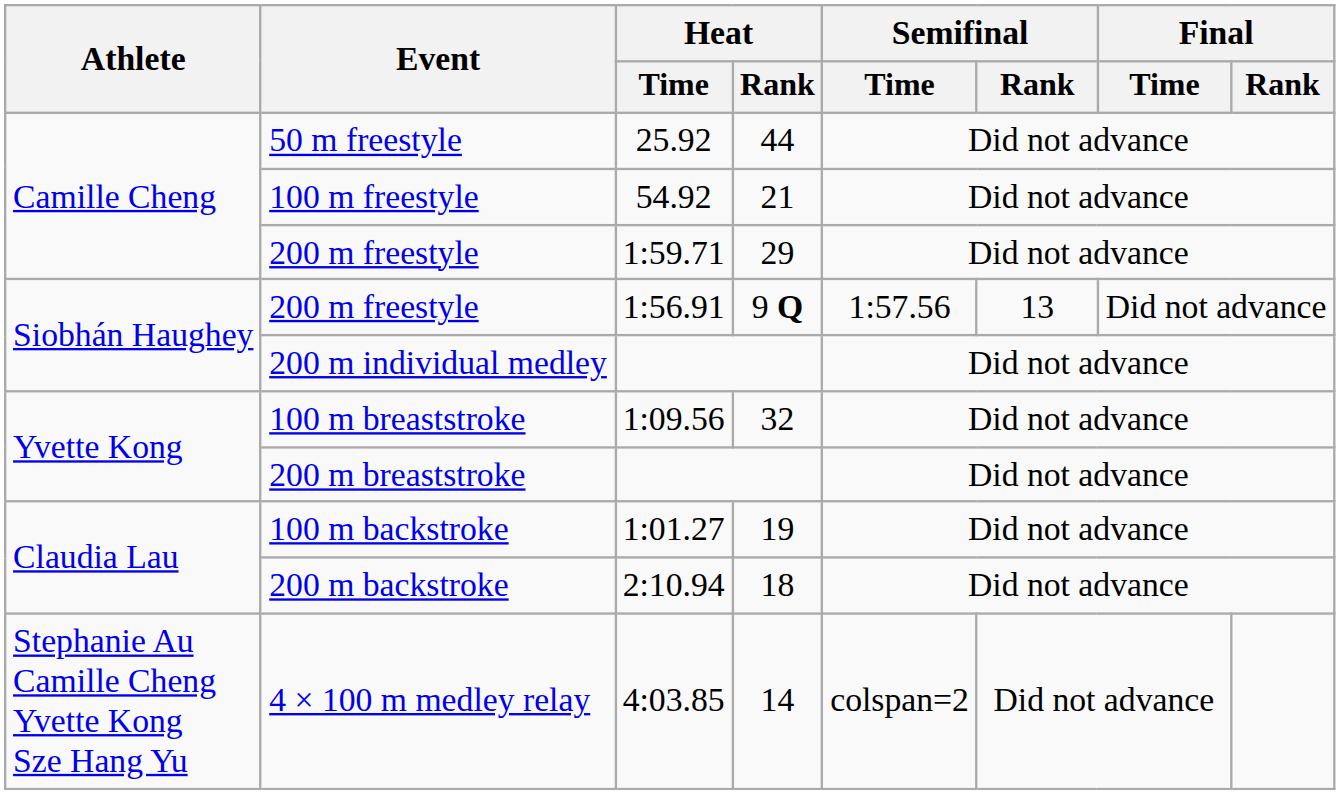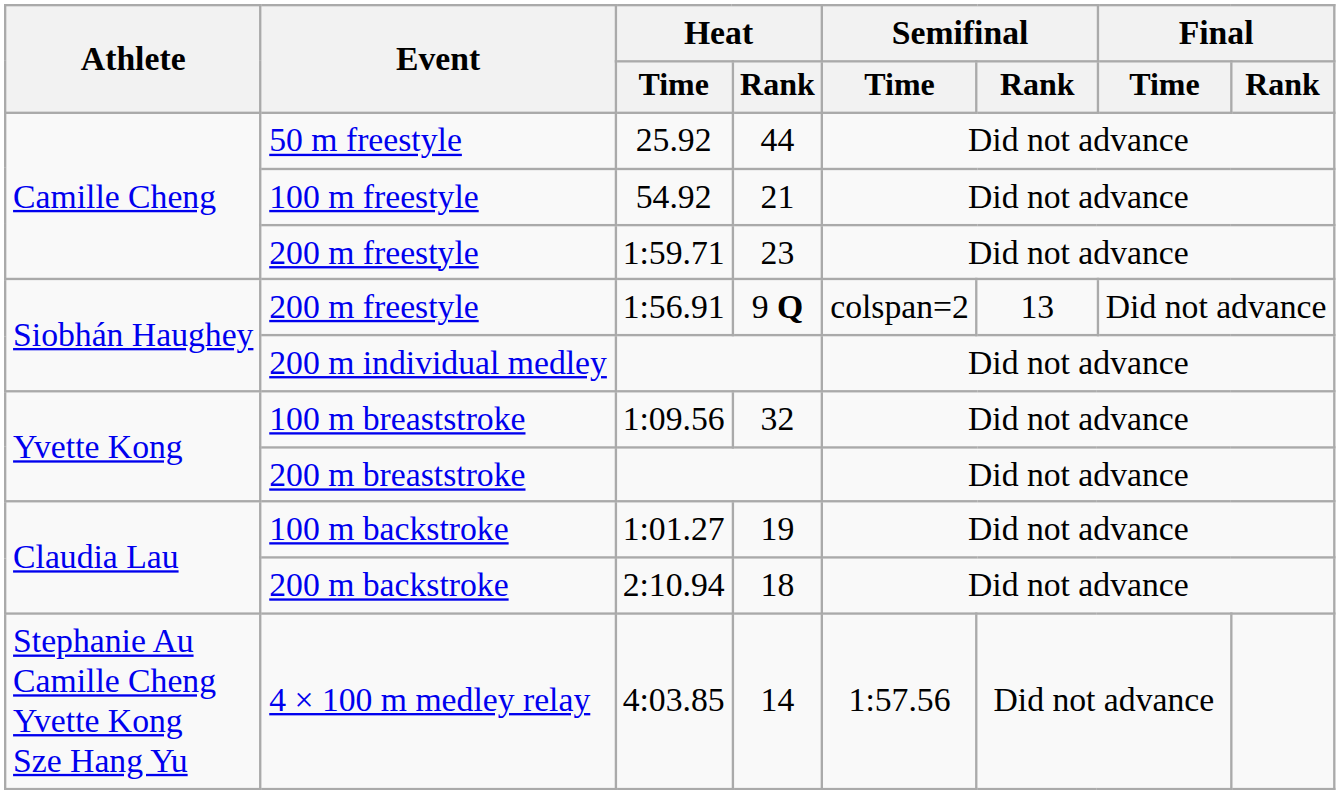(777, 251) 29 -> (777, 251) 23
(900, 307) 1:57.56 -> (900, 307) colspan=2
(900, 700) colspan=2 -> (900, 700) 1:57.56
